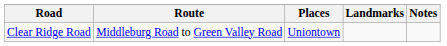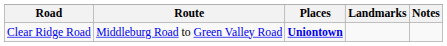(314, 32) normal -> (315, 32) bold
